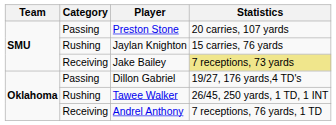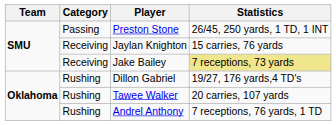(240, 29) 20 carries, 107 yards -> (260, 29) 26/45, 250 yards, 1 TD, 1 INT
(81, 46) Rushing -> (85, 46) Receiving
(81, 79) Passing -> (81, 79) Rushing
(260, 95) 26/45, 250 yards, 1 TD, 1 INT -> (240, 95) 20 carries, 107 yards
(85, 112) Receiving -> (81, 112) Rushing
